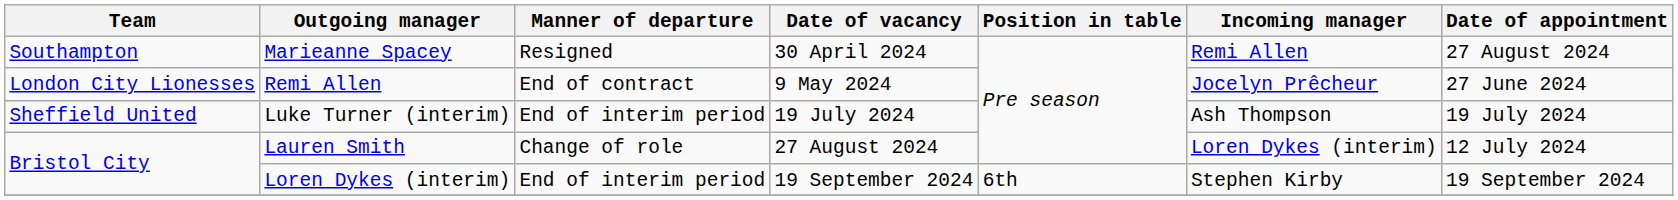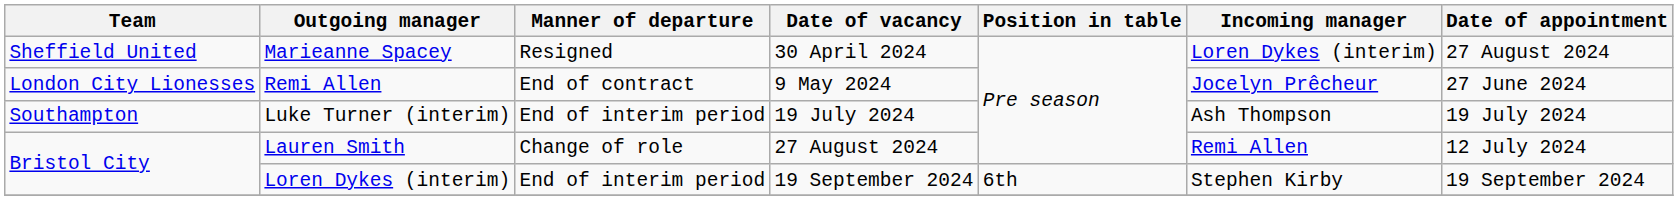(74, 52) Southampton -> (103, 52) Sheffield United
(1249, 52) Remi Allen -> (1314, 52) Loren Dykes (interim)
(103, 116) Sheffield United -> (74, 116) Southampton
(1314, 148) Loren Dykes (interim) -> (1249, 148) Remi Allen
